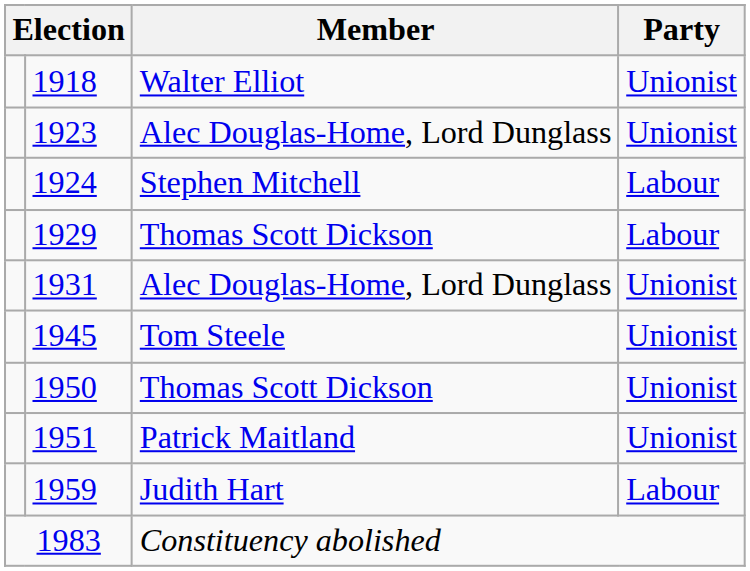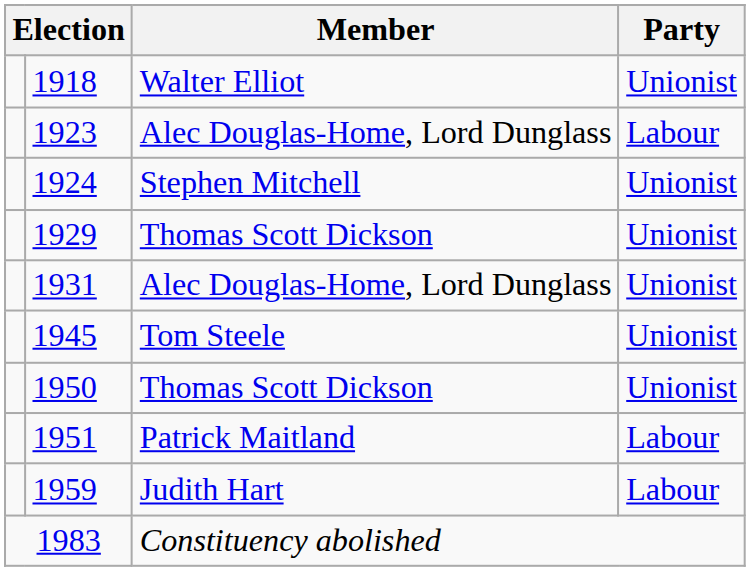(682, 132) Unionist -> (673, 132) Labour
(673, 183) Labour -> (682, 183) Unionist
(673, 234) Labour -> (682, 234) Unionist
(682, 438) Unionist -> (673, 438) Labour
